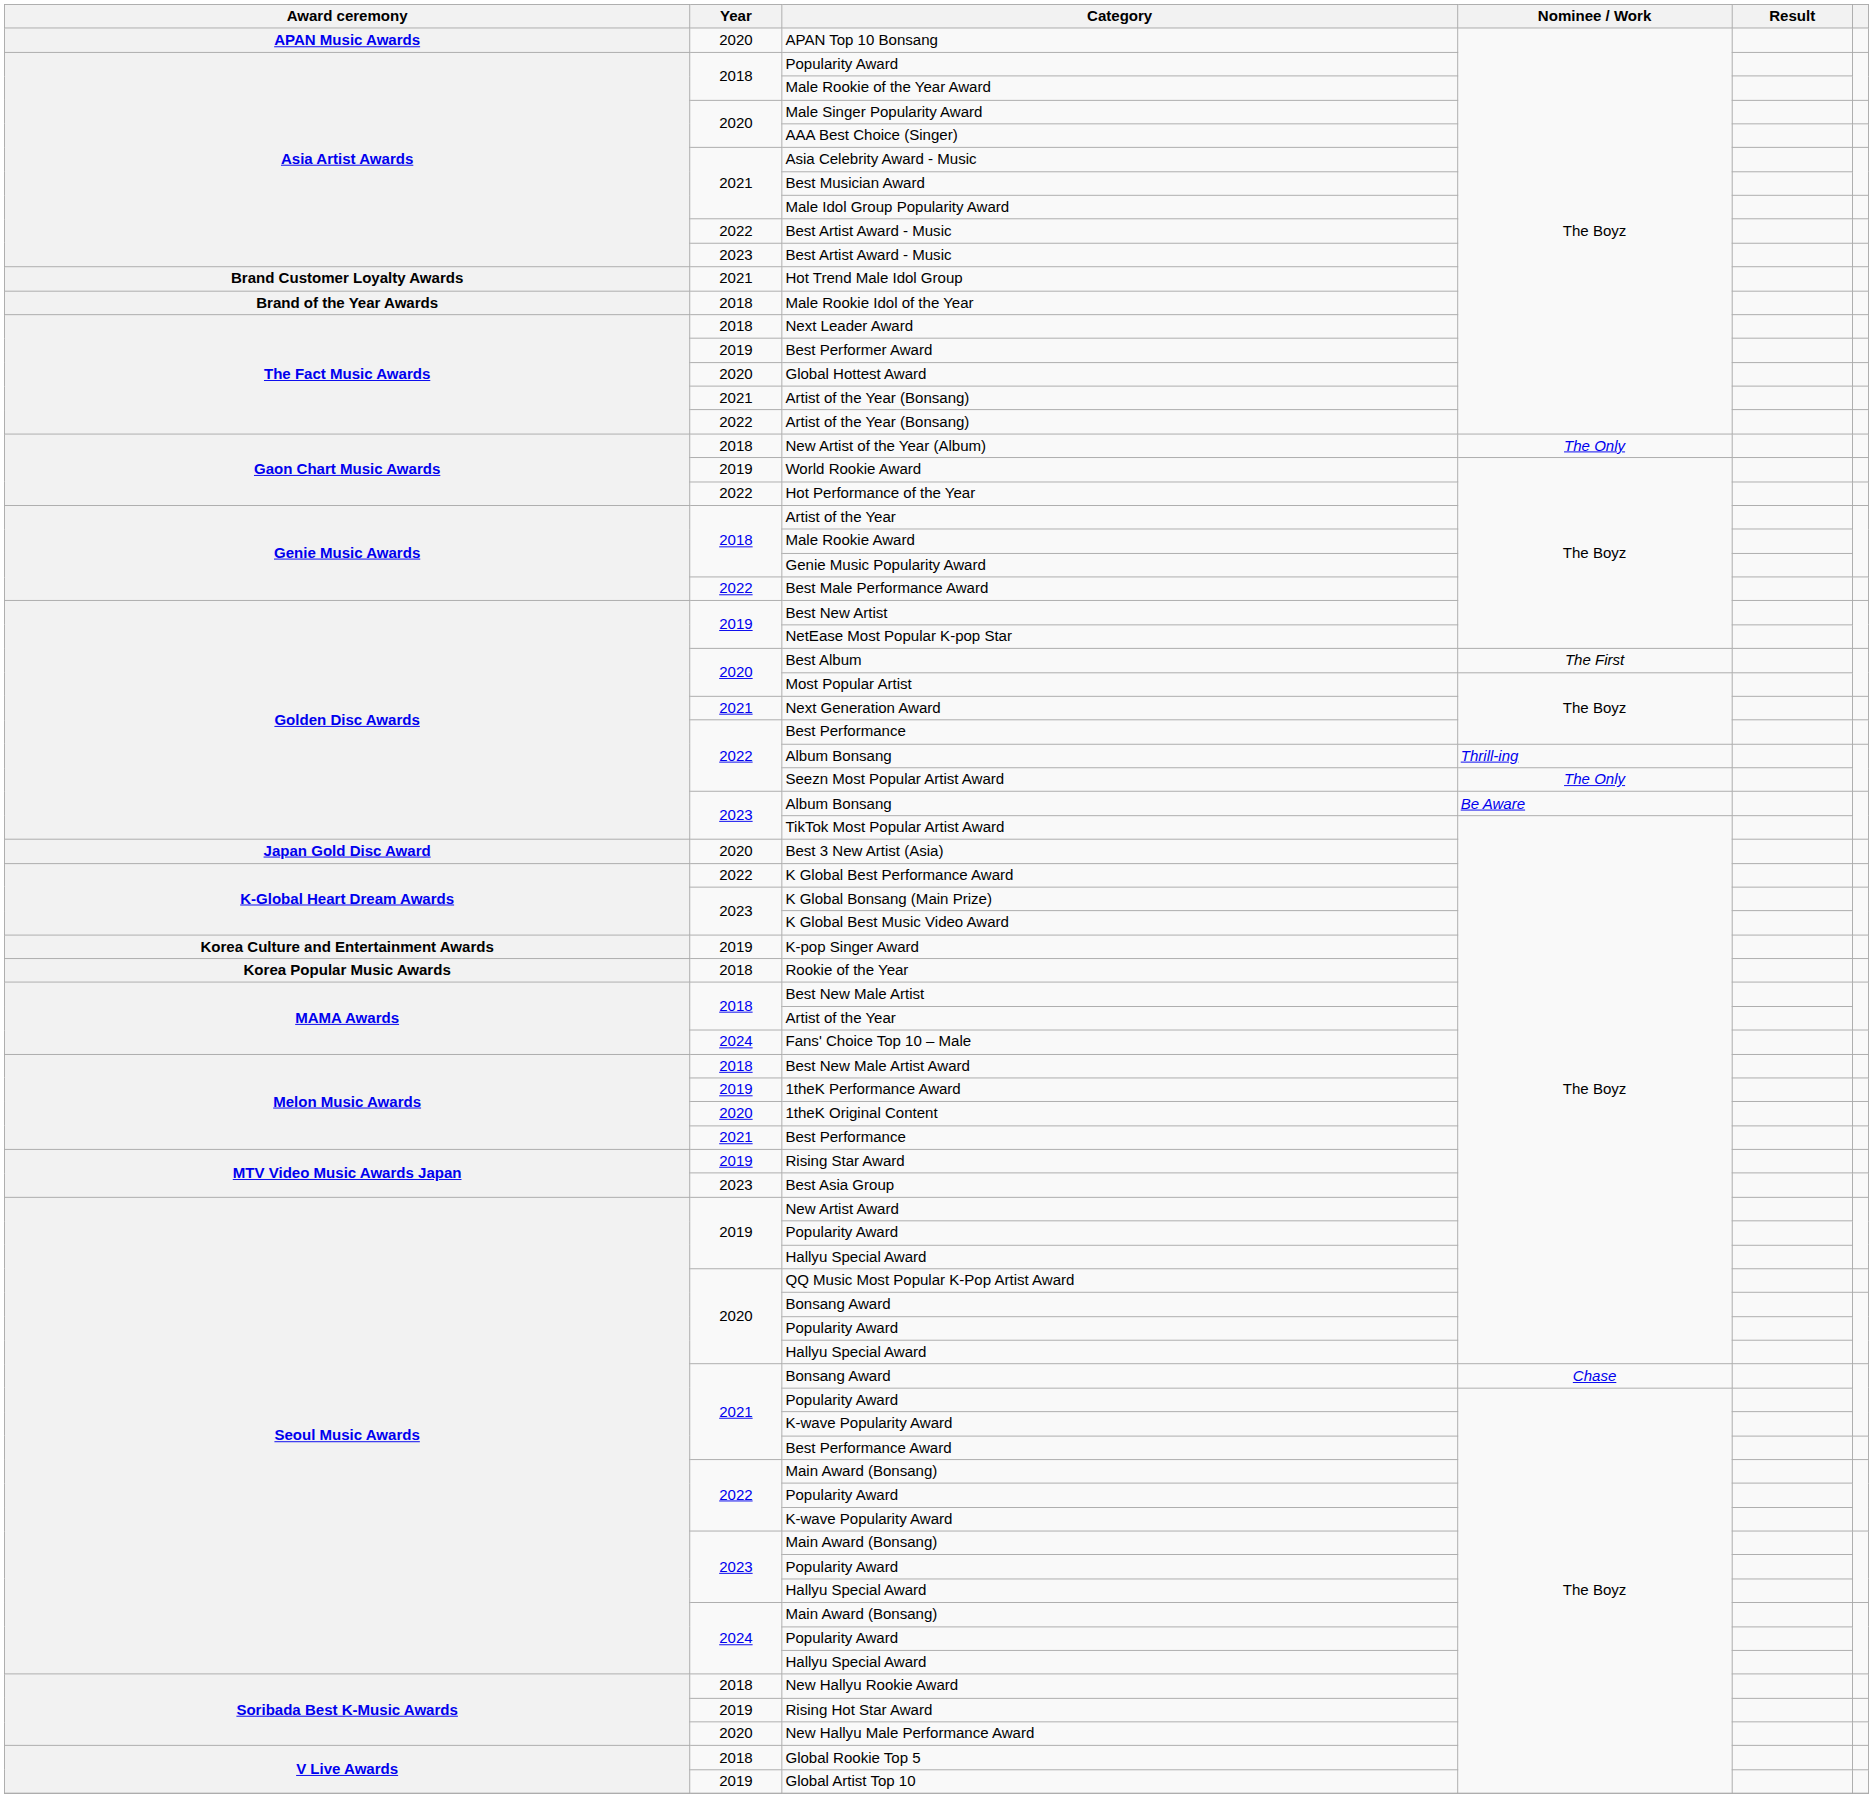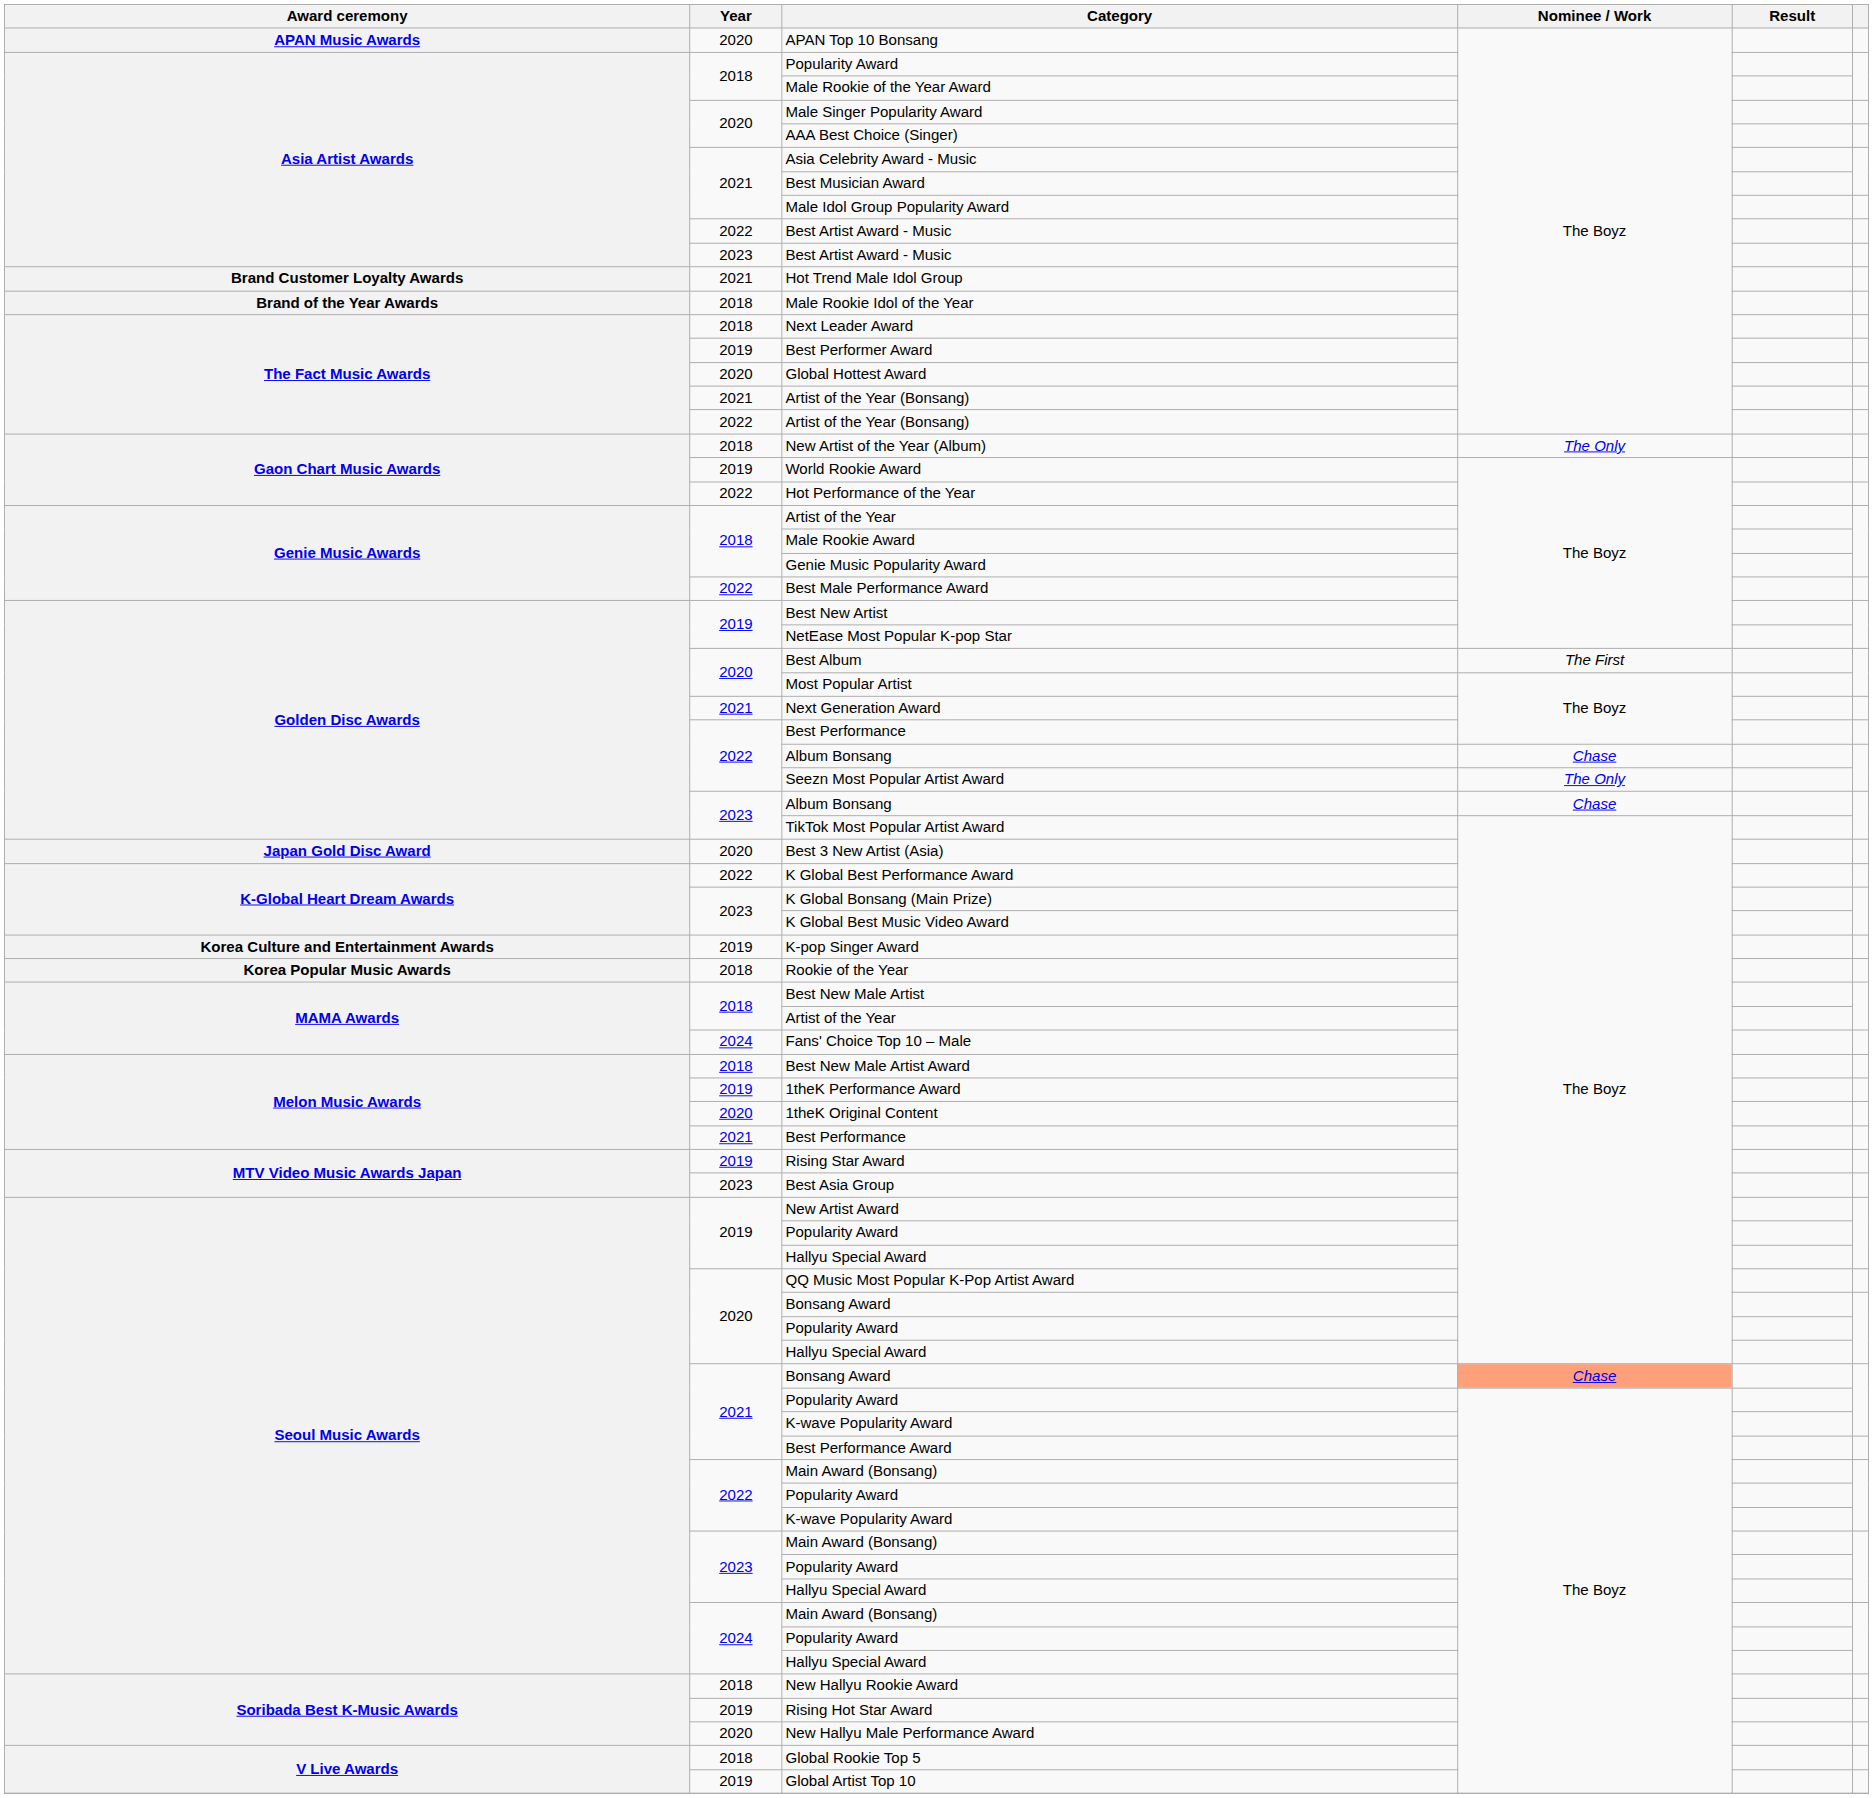(1490, 755) Thrill-ing -> (1595, 755) Chase
(1493, 803) Be Aware -> (1595, 803) Chase
(1595, 1376) no background -> (1595, 1376) lightsalmon background
